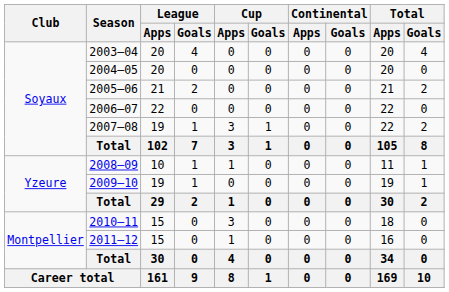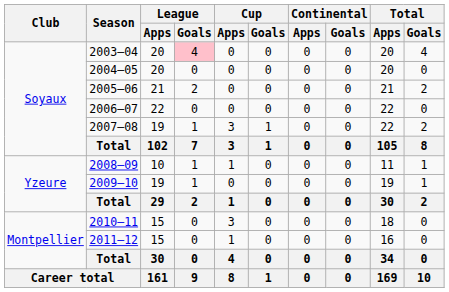(194, 52) no background -> (194, 52) pink background
